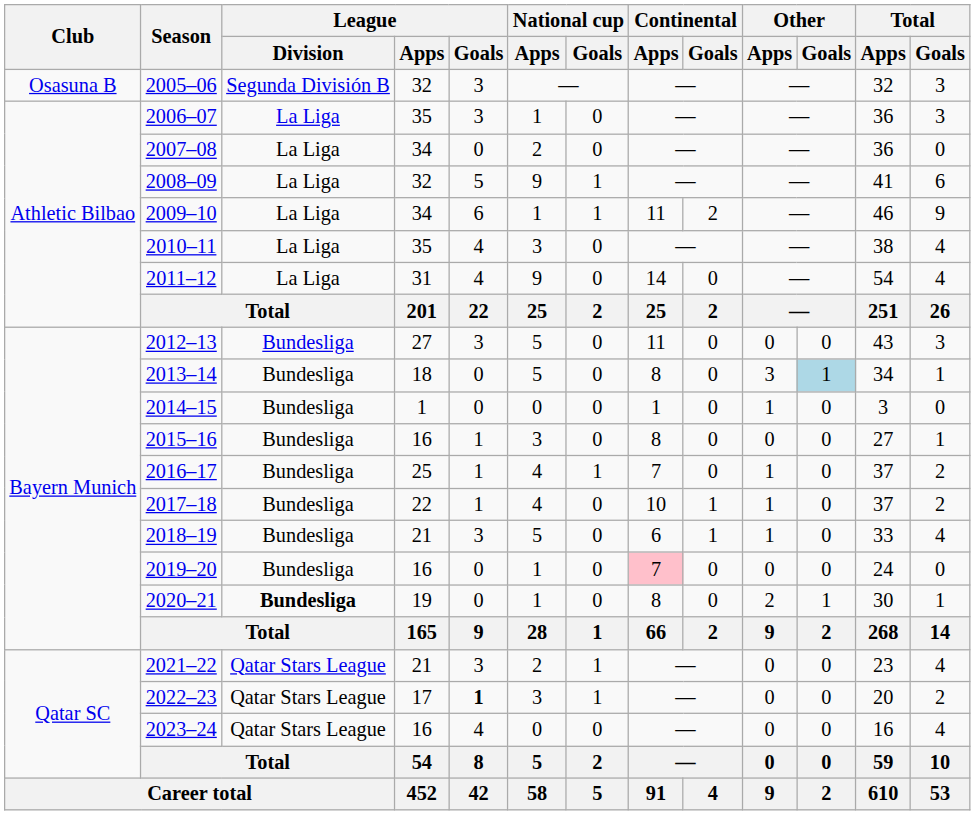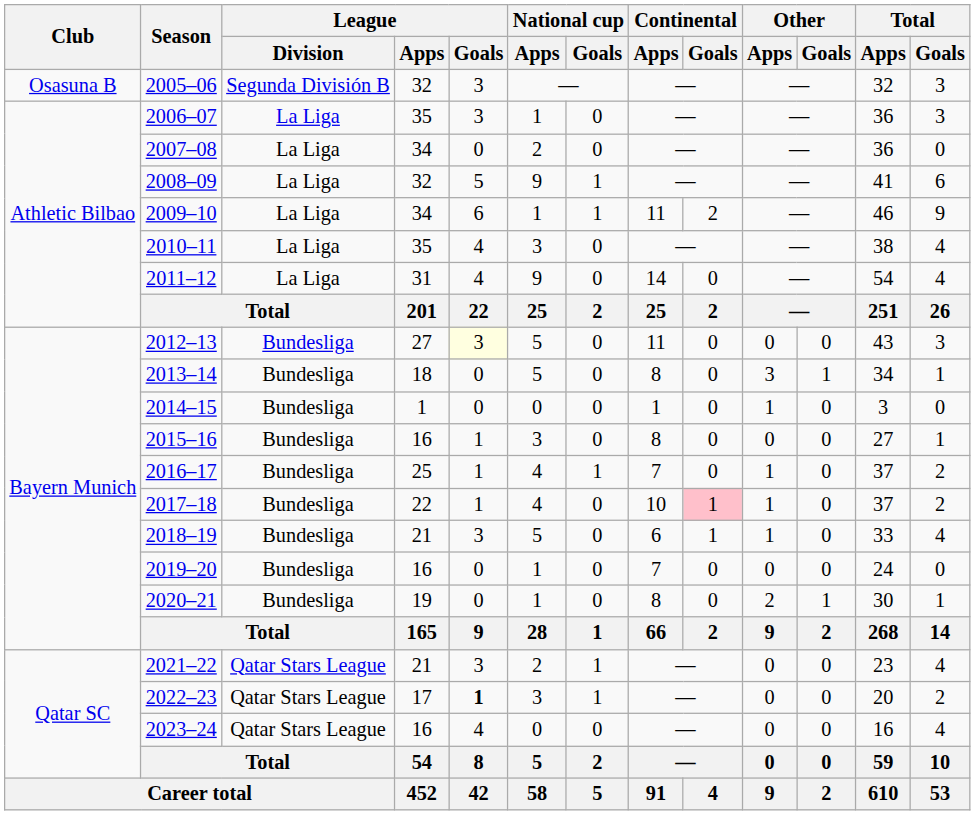(479, 342) no background -> (479, 342) lightyellow background
(826, 375) lightblue background -> (826, 375) no background
(713, 504) no background -> (713, 504) pink background
(656, 568) pink background -> (656, 568) no background
(308, 600) bold -> (308, 600) normal
